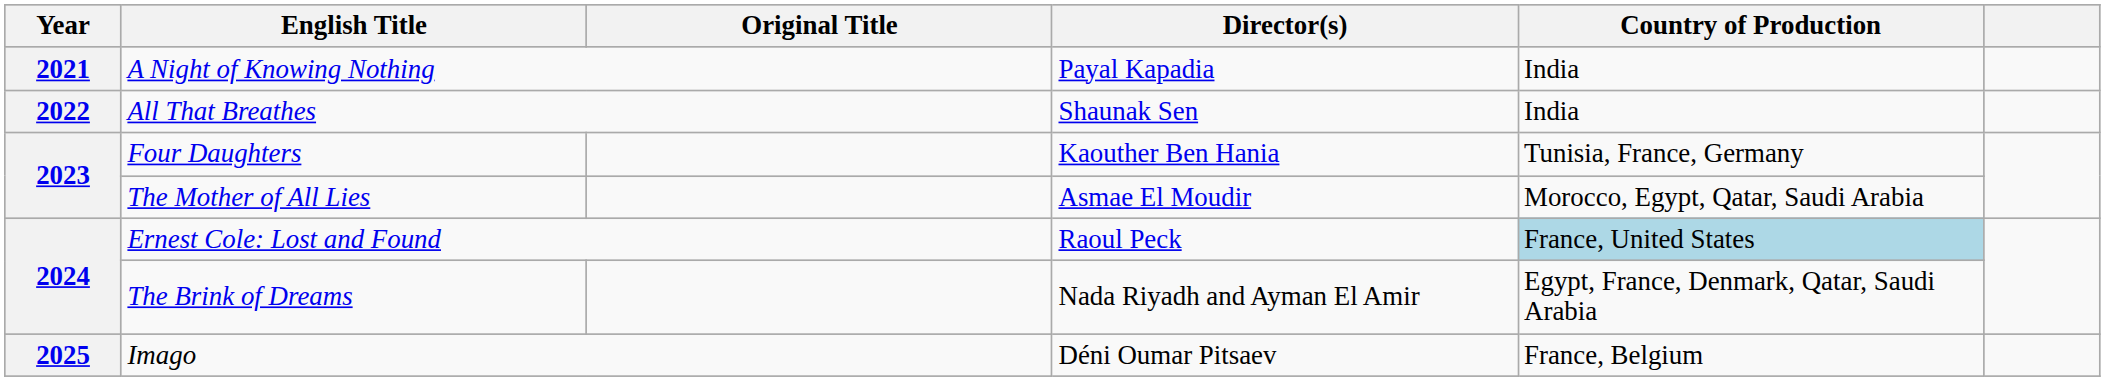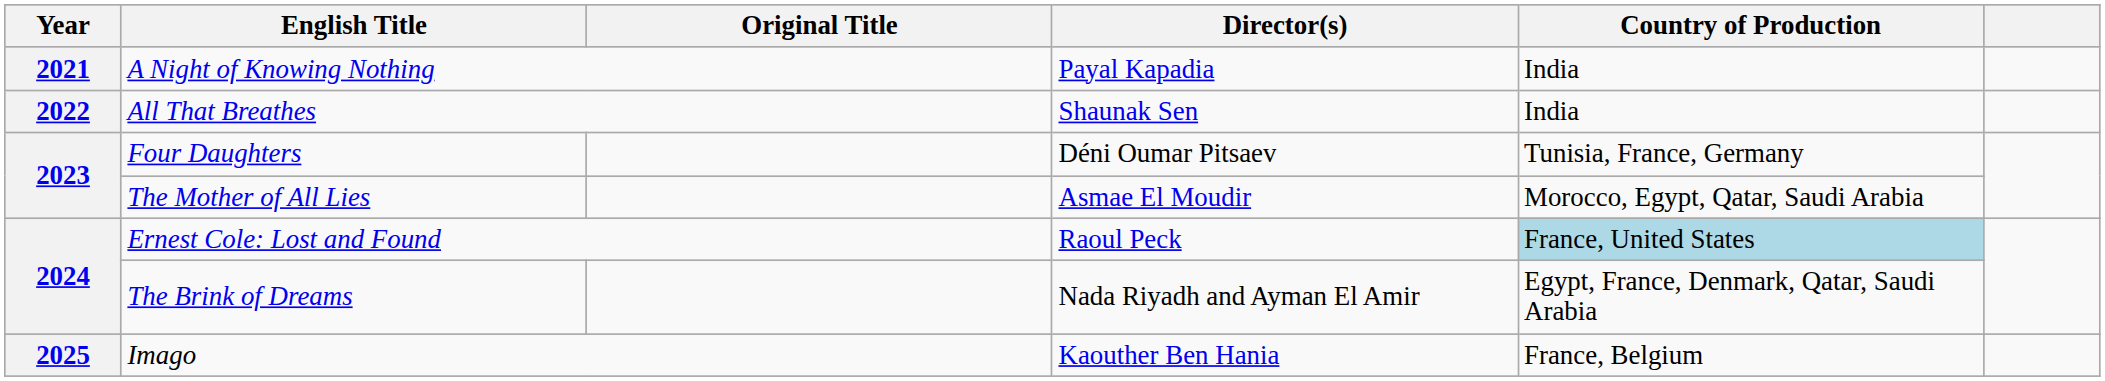(1169, 153) Kaouther Ben Hania -> (1167, 153) Déni Oumar Pitsaev
(1167, 354) Déni Oumar Pitsaev -> (1169, 354) Kaouther Ben Hania
